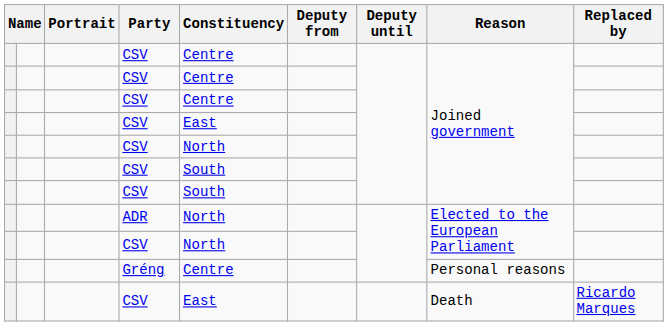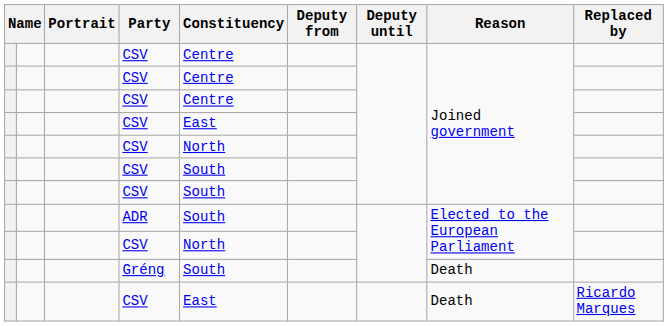(204, 218) North -> (204, 218) South
(208, 271) Centre -> (204, 271) South
(498, 271) Personal reasons -> (452, 271) Death
